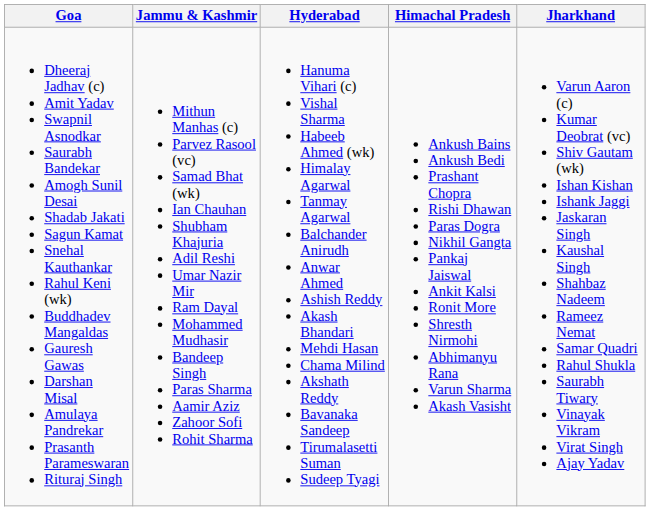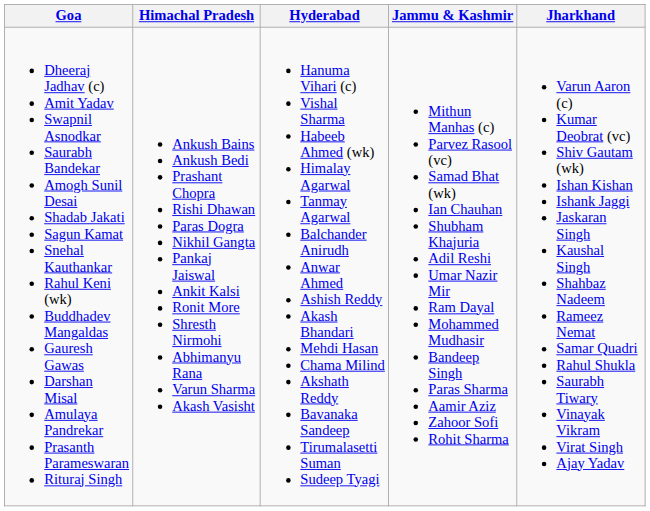columns swapped: (453, 16) <-> (197, 16)
